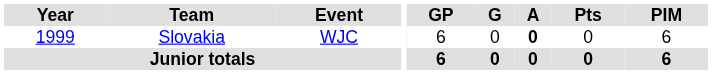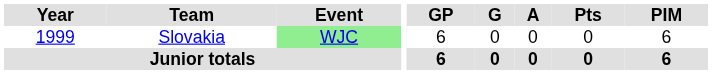(339, 36) no background -> (339, 36) lightgreen background
(533, 36) bold -> (533, 36) normal
